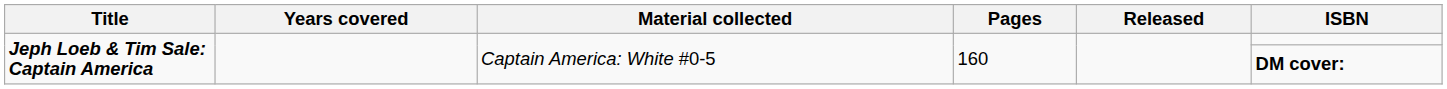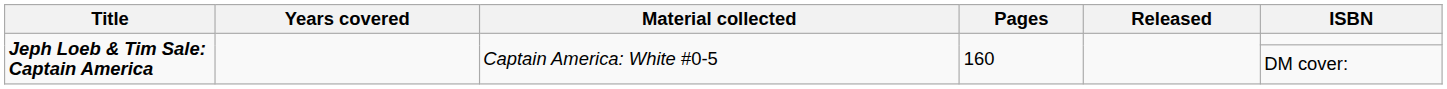(1300, 64) bold -> (1306, 64) normal
